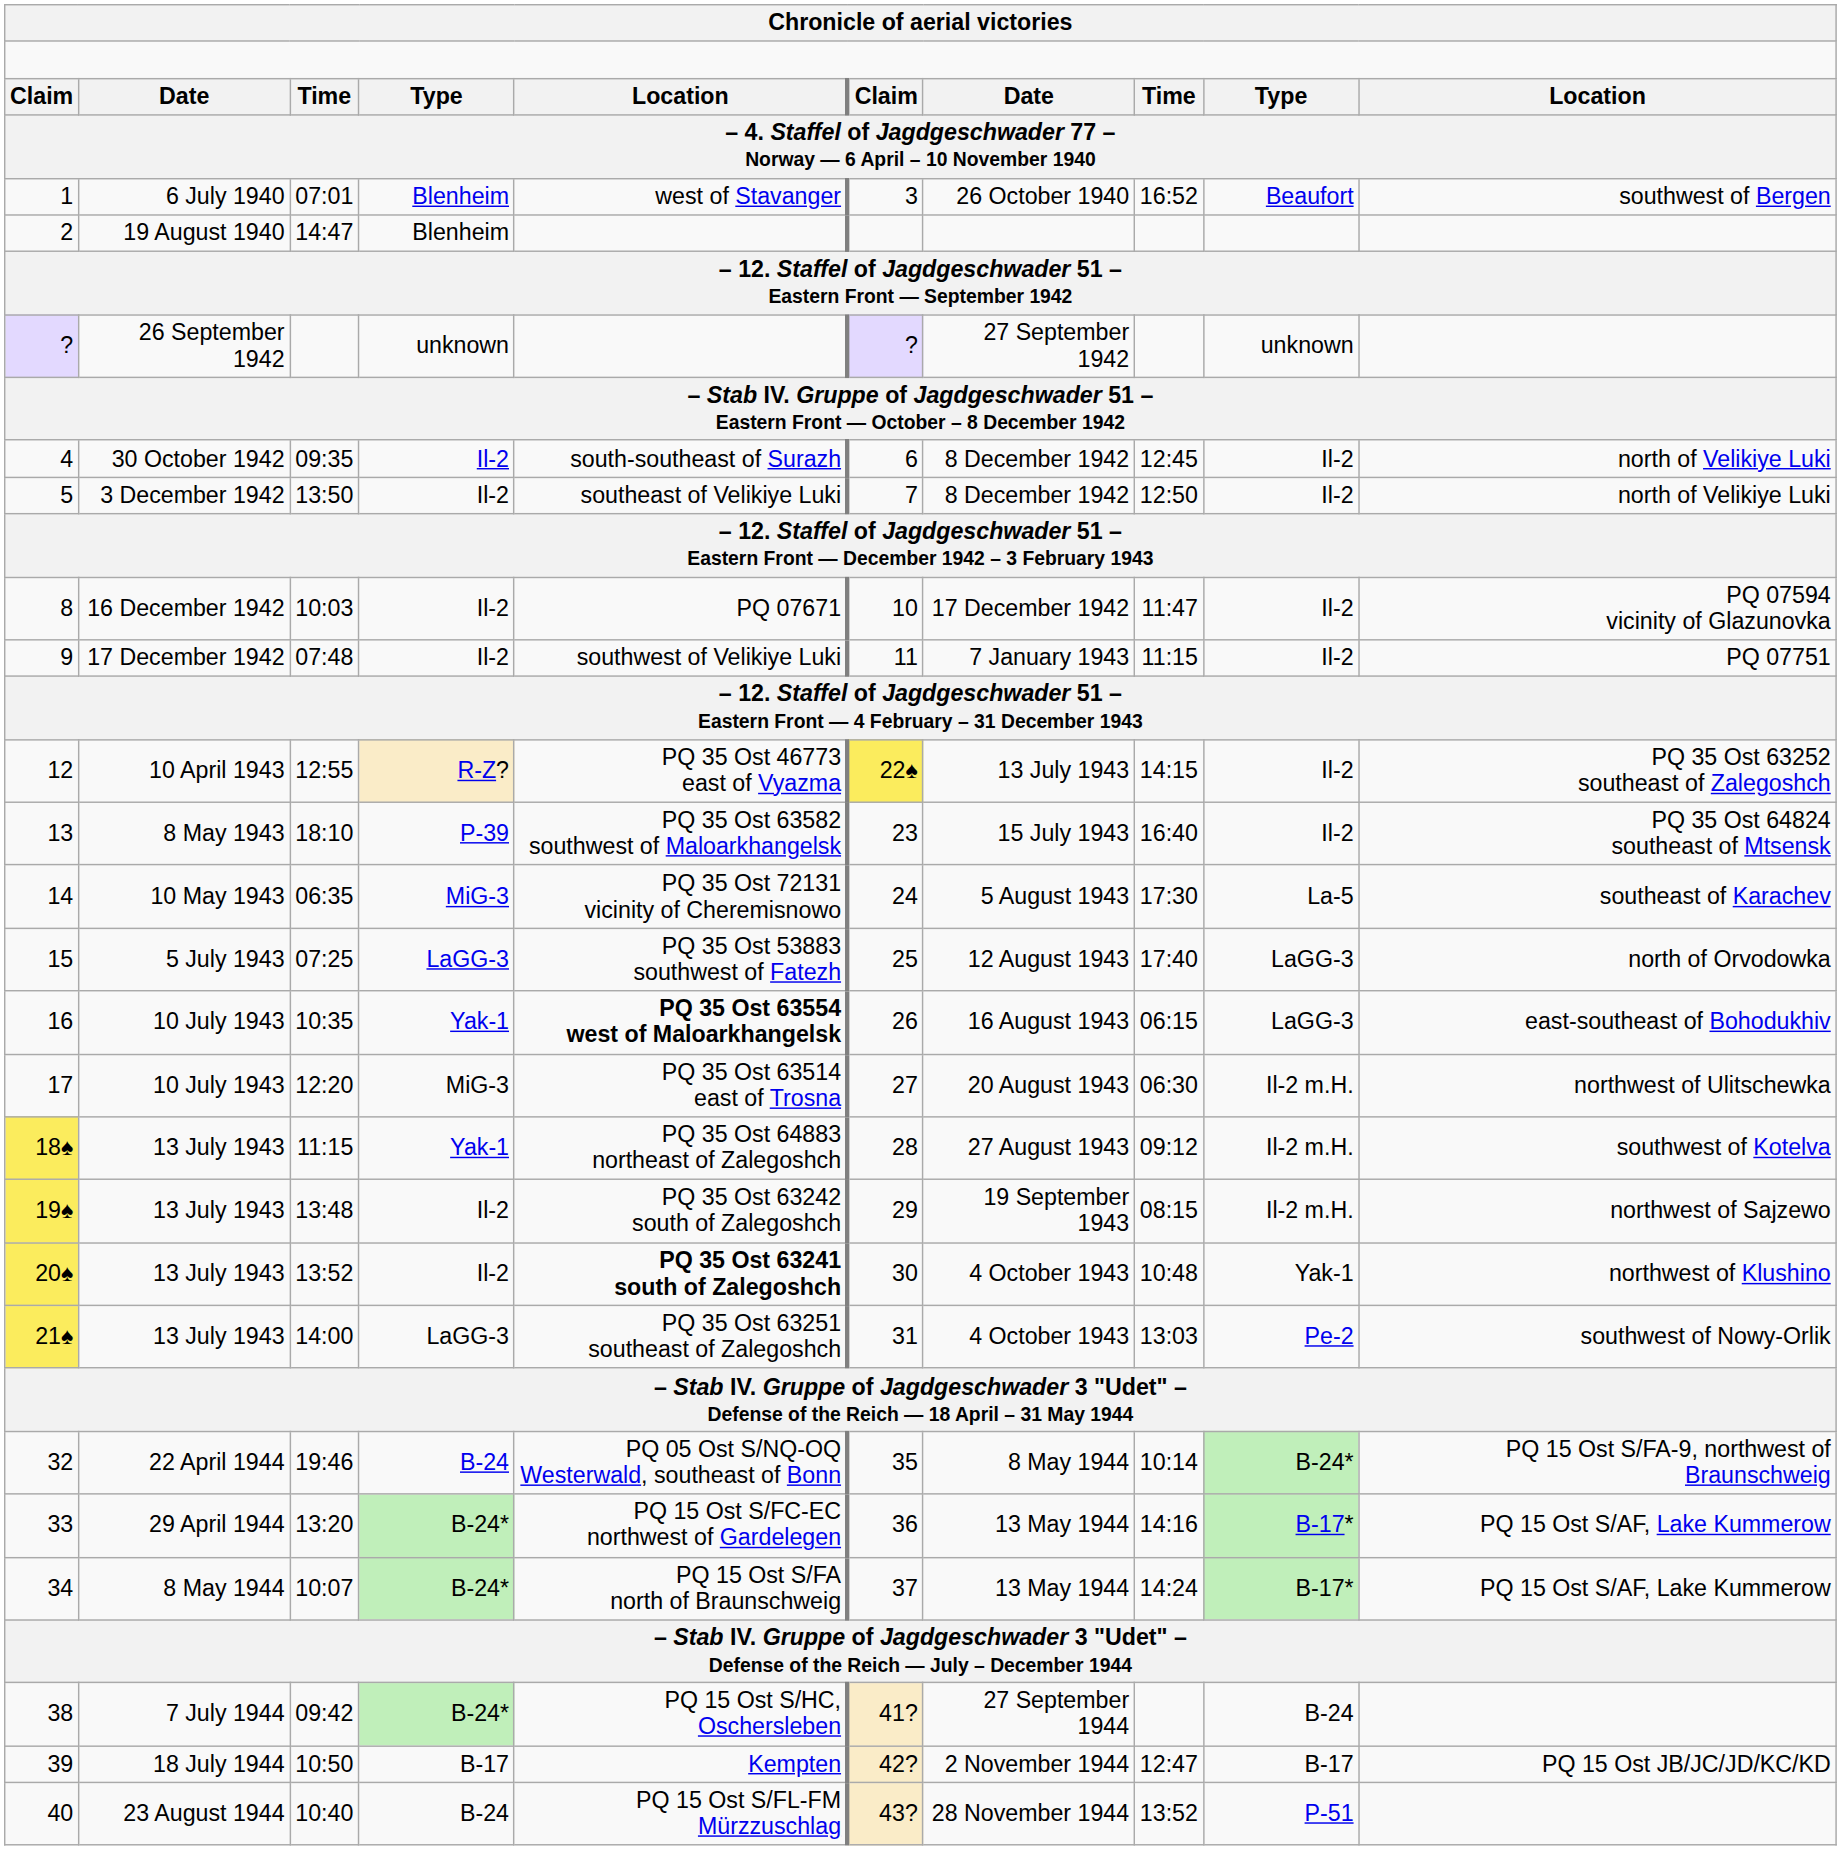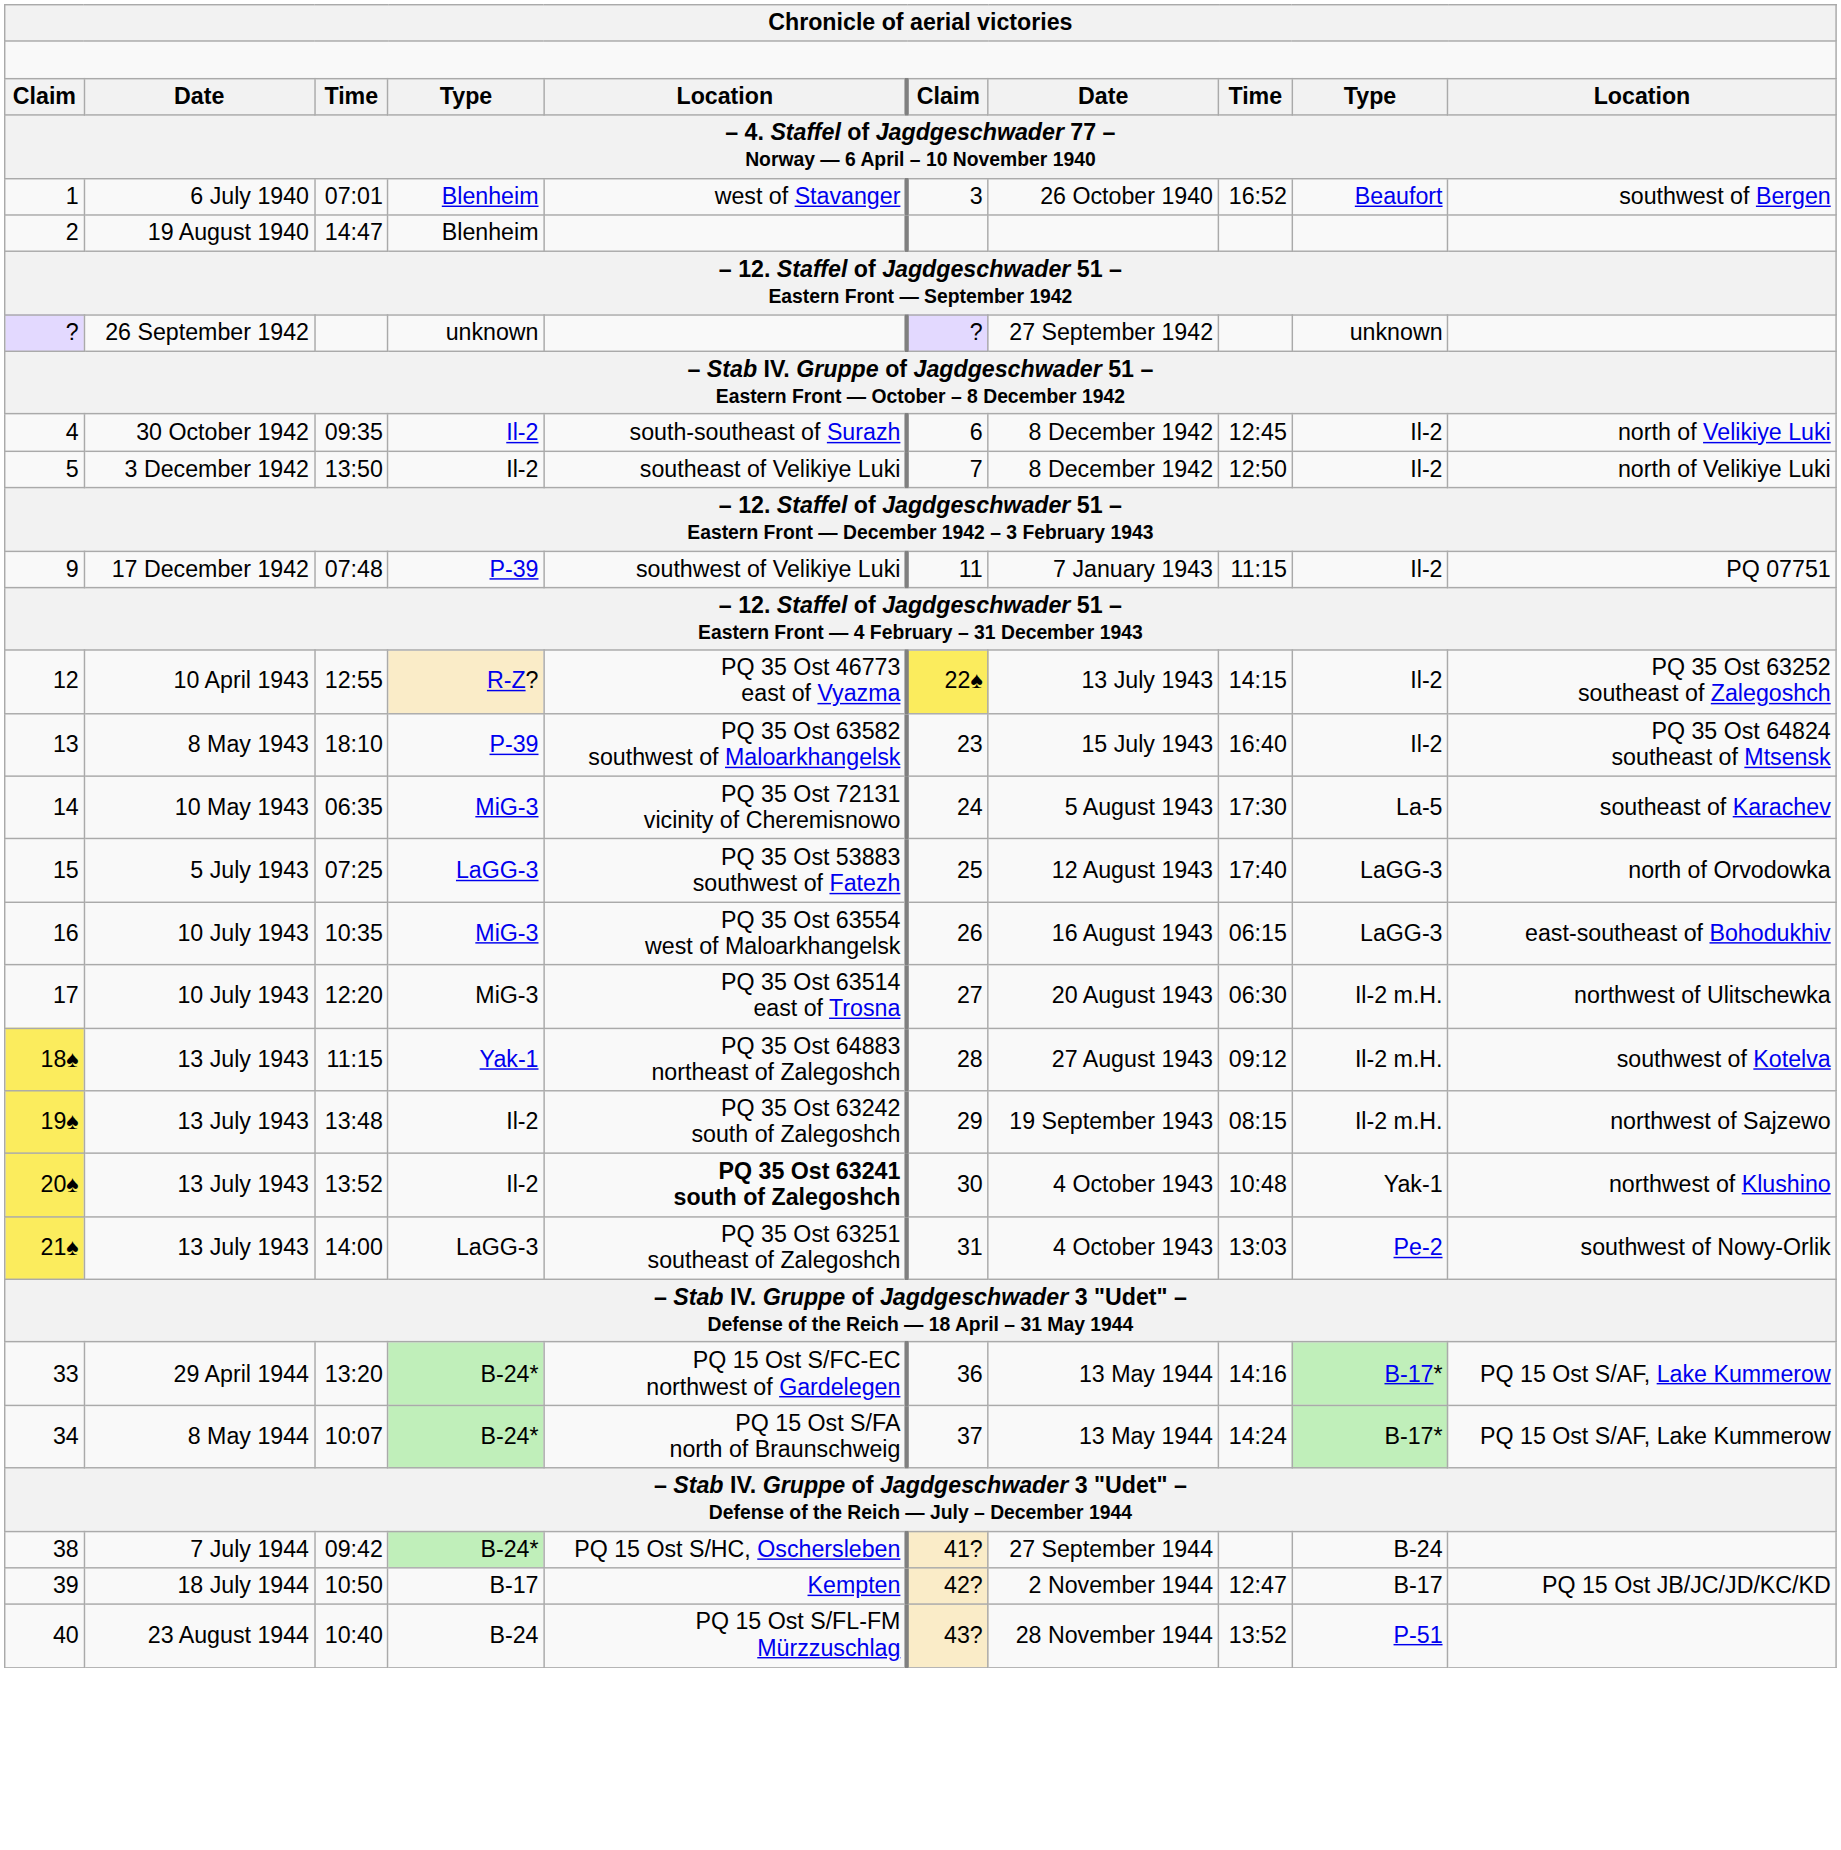- row: (67, 607)
(493, 657) Il-2 -> (514, 568) P-39
(480, 1022) Yak-1 -> (507, 933) MiG-3
(704, 1022) bold -> (773, 933) normal
- row: (60, 1462)
